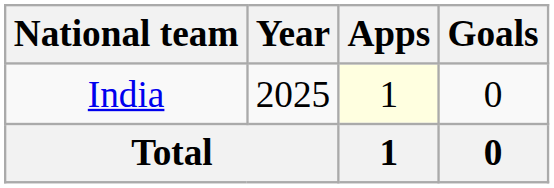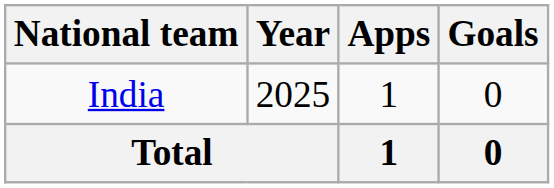(389, 93) lightyellow background -> (389, 93) no background
